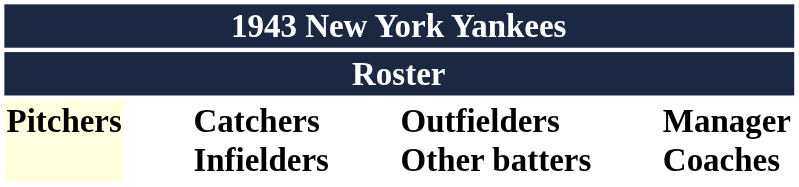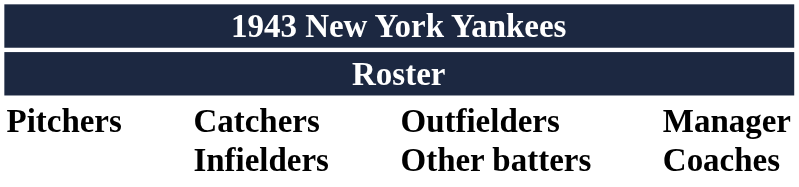(64, 120) lightyellow background -> (64, 120) no background
